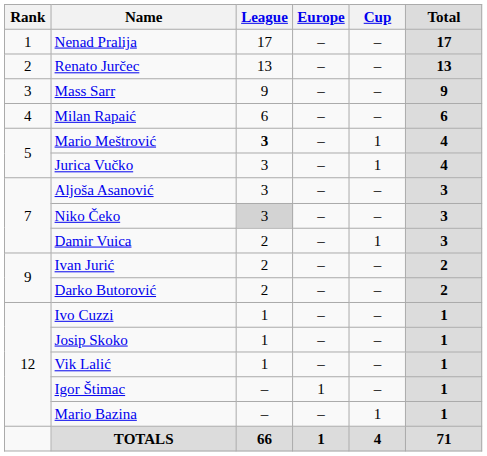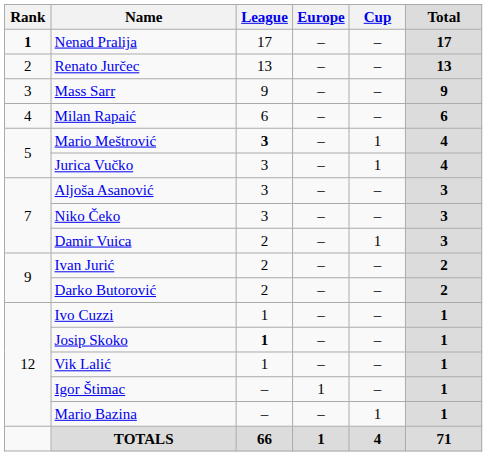(28, 41) normal -> (28, 41) bold
(265, 215) lightgrey background -> (265, 215) no background
(265, 339) normal -> (265, 339) bold
